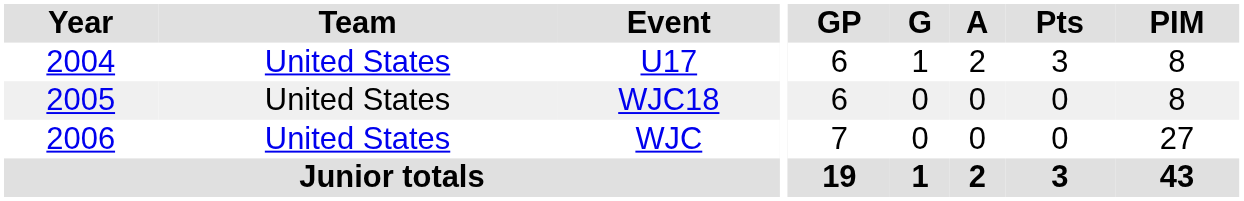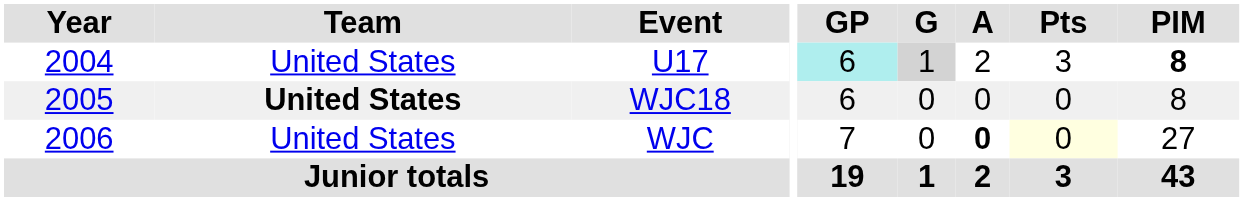(839, 61) no background -> (847, 61) paleturquoise background
(920, 61) no background -> (927, 61) lightgrey background
(1177, 61) normal -> (1178, 61) bold
(358, 100) normal -> (363, 100) bold
(977, 138) normal -> (983, 138) bold
(1060, 138) no background -> (1063, 138) lightyellow background
